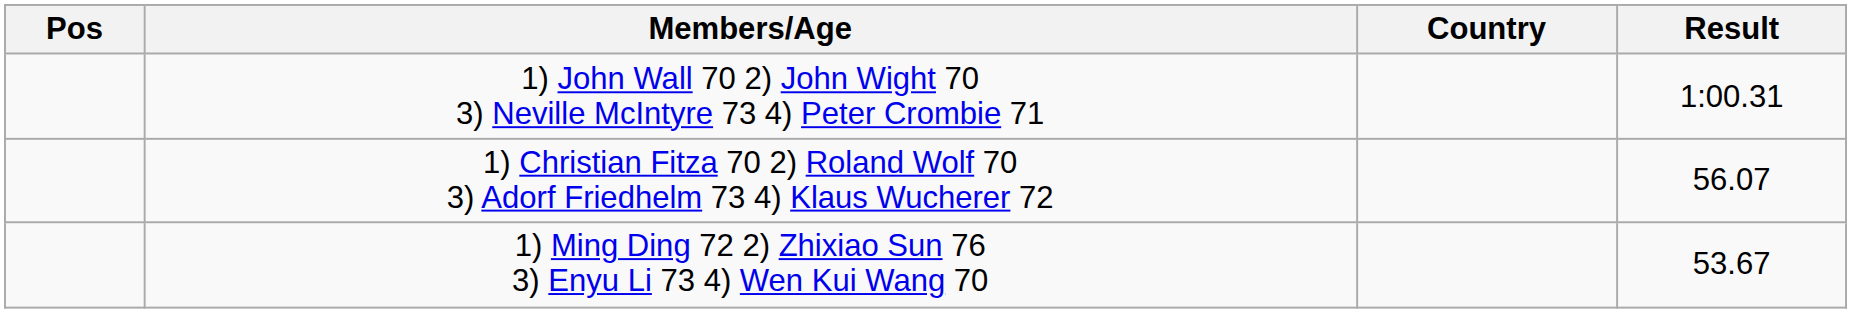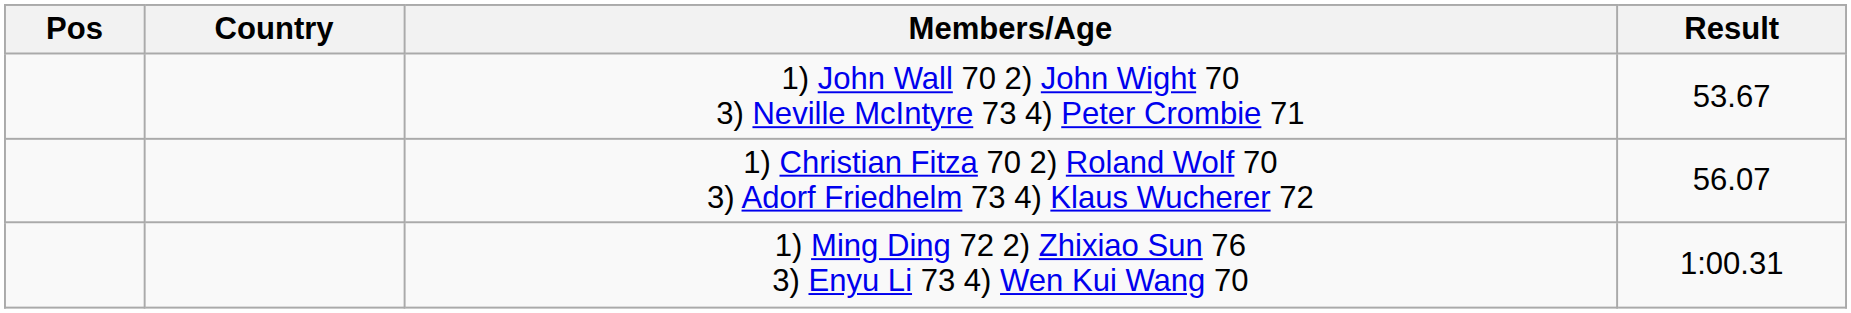columns swapped: (1487, 29) <-> (750, 29)
(1732, 95) 1:00.31 -> (1732, 95) 53.67
(1732, 264) 53.67 -> (1732, 264) 1:00.31
